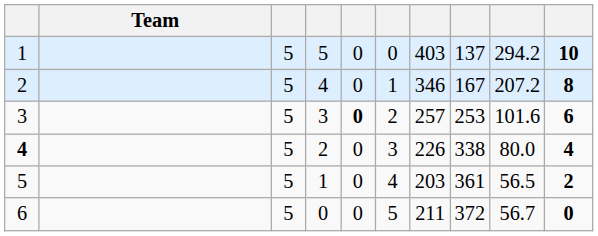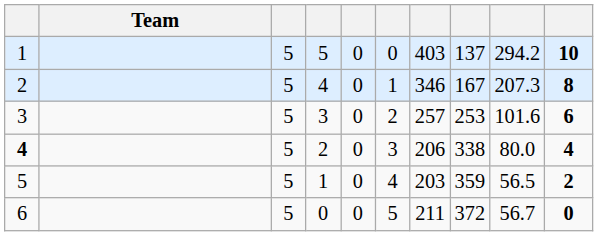(517, 85) 207.2 -> (517, 85) 207.3
(358, 117) bold -> (358, 117) normal
(430, 149) 226 -> (430, 149) 206
(470, 181) 361 -> (470, 181) 359
